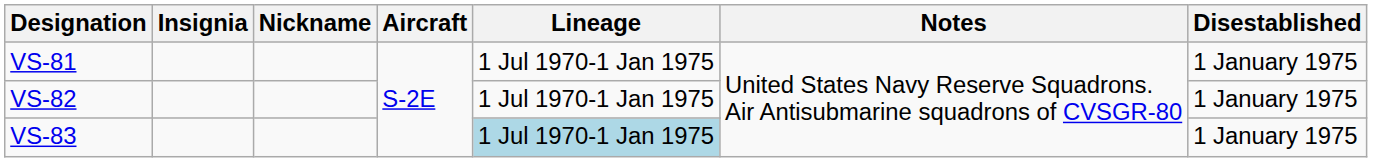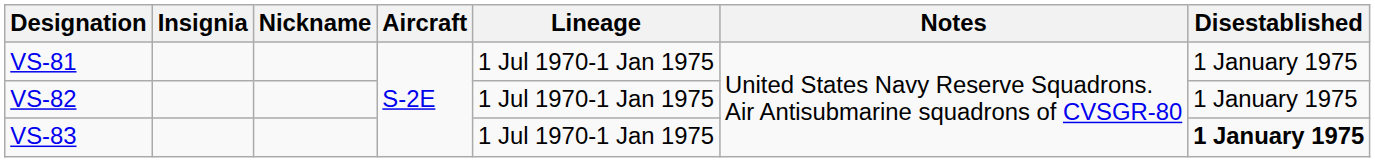(596, 136) lightblue background -> (596, 136) no background
(1275, 136) normal -> (1279, 136) bold
